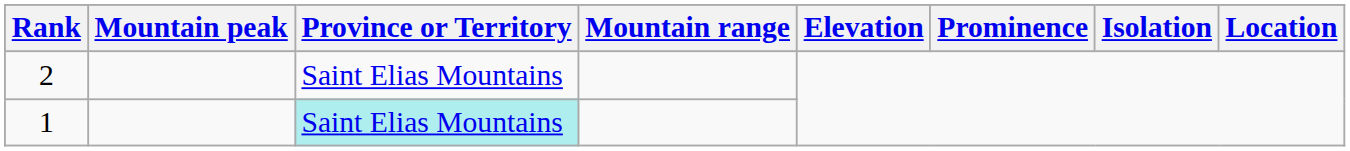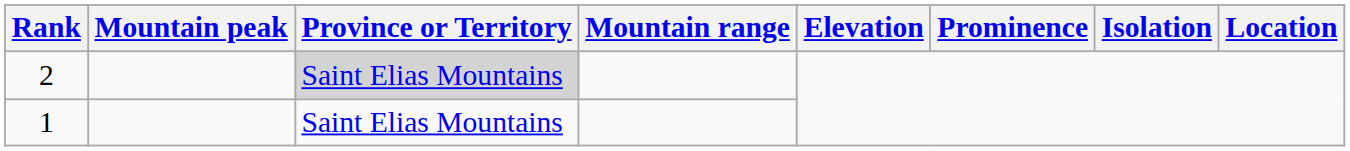(432, 74) no background -> (432, 74) lightgrey background
(432, 121) paleturquoise background -> (432, 121) no background
